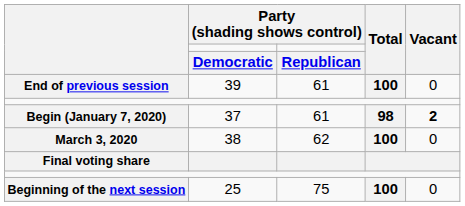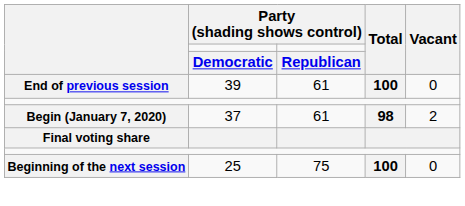(433, 116) bold -> (433, 116) normal
- row: (96, 140)
